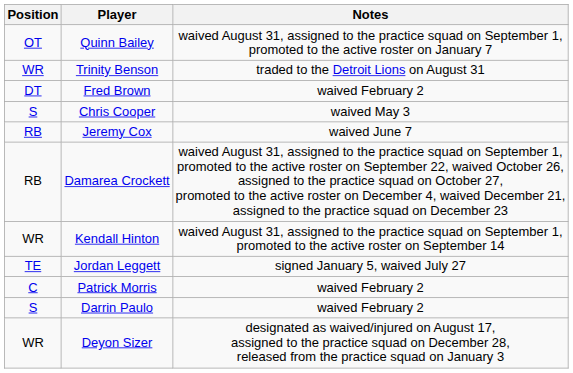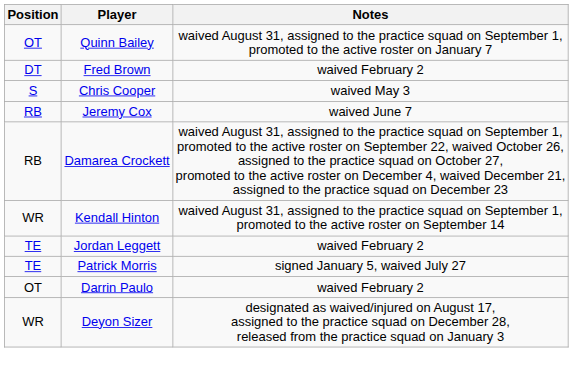- row: (117, 70)
(370, 266) signed January 5, waived July 27 -> (370, 246) waived February 2
(33, 287) C -> (33, 266) TE
(370, 287) waived February 2 -> (370, 266) signed January 5, waived July 27
(33, 307) S -> (33, 287) OT
